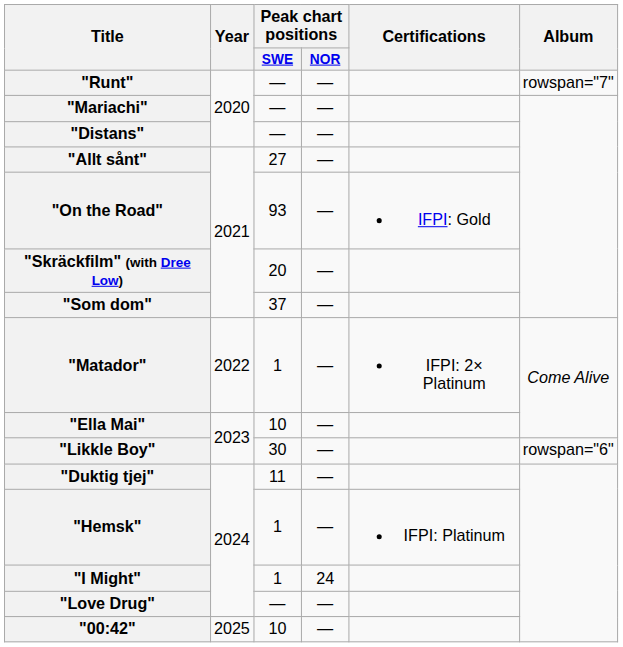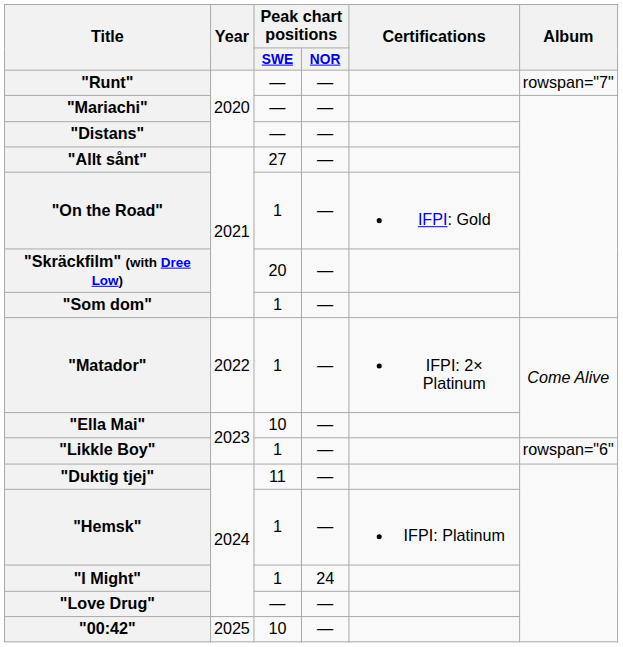(277, 210) 93 -> (277, 210) 1
(277, 305) 37 -> (277, 305) 1
(277, 450) 30 -> (277, 450) 1
